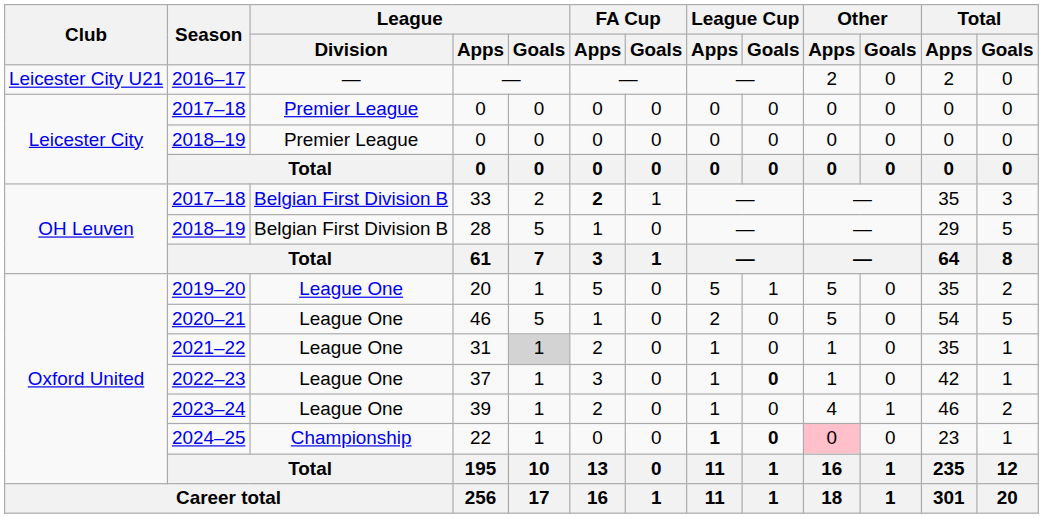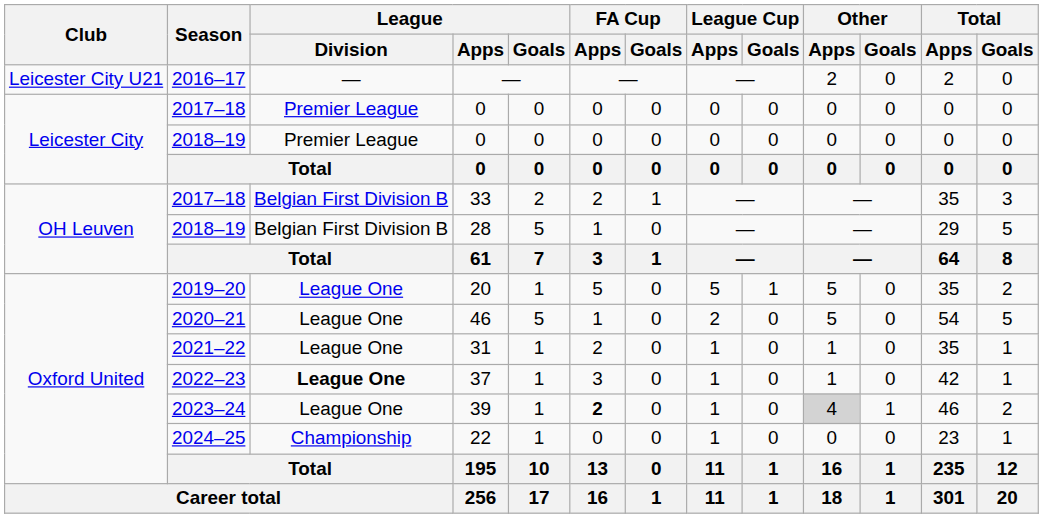(598, 199) bold -> (598, 199) normal
(539, 348) lightgrey background -> (539, 348) no background
(351, 378) normal -> (351, 378) bold
(773, 378) bold -> (773, 378) normal
(598, 408) normal -> (598, 408) bold
(832, 408) no background -> (832, 408) lightgrey background
(715, 438) bold -> (715, 438) normal
(773, 438) bold -> (773, 438) normal
(832, 438) pink background -> (832, 438) no background
